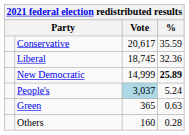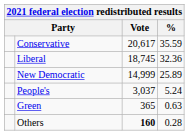(171, 75) bold -> (171, 75) normal
(144, 91) lightblue background -> (144, 91) no background
(148, 122) normal -> (148, 122) bold
